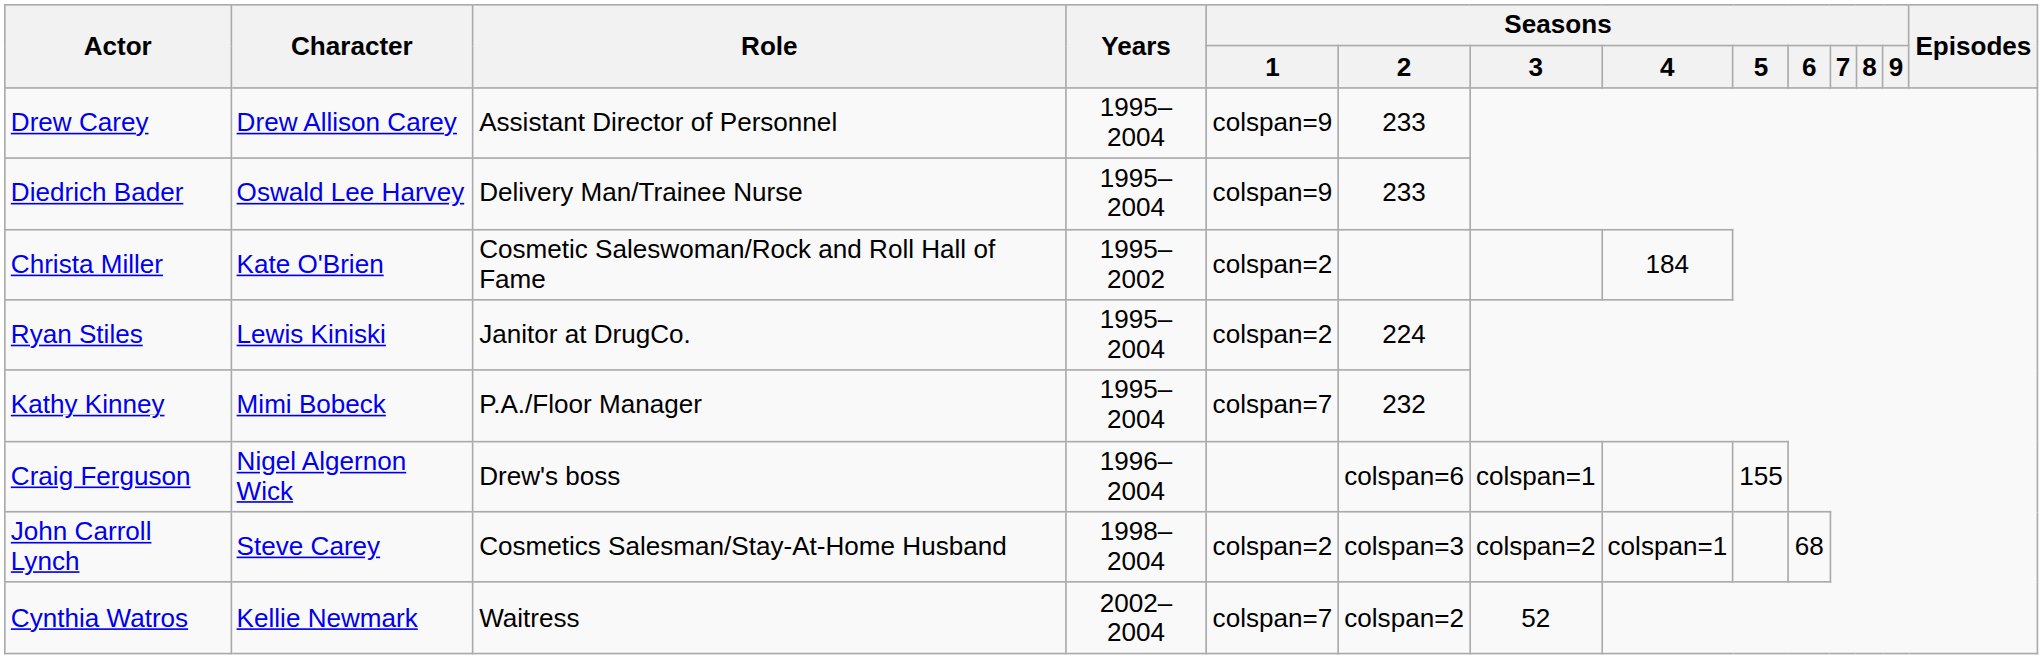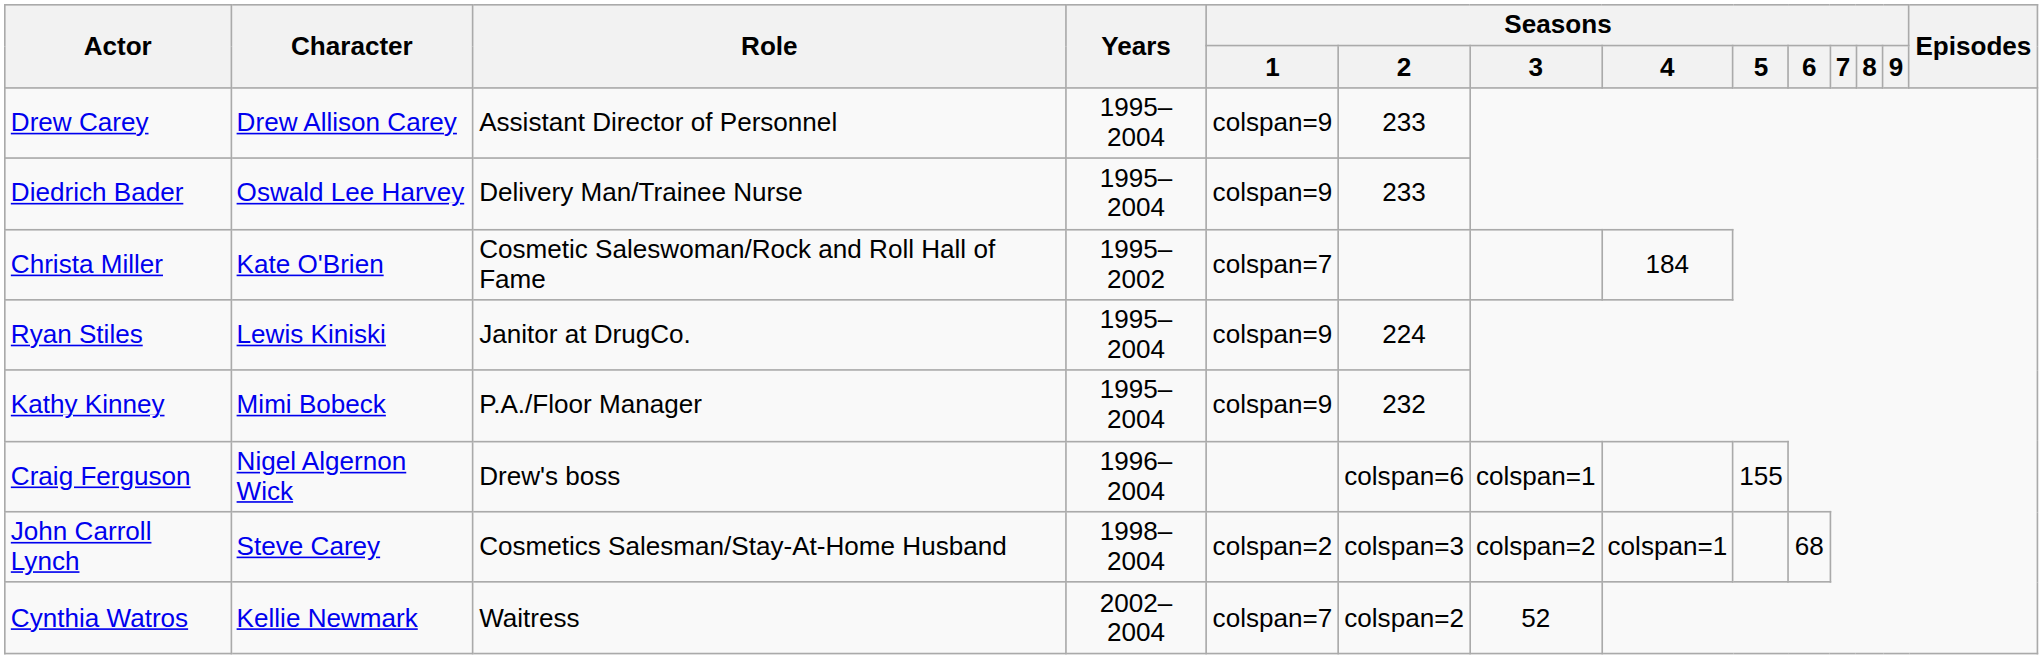(1272, 263) colspan=2 -> (1272, 263) colspan=7
(1272, 334) colspan=2 -> (1272, 334) colspan=9
(1272, 405) colspan=7 -> (1272, 405) colspan=9
